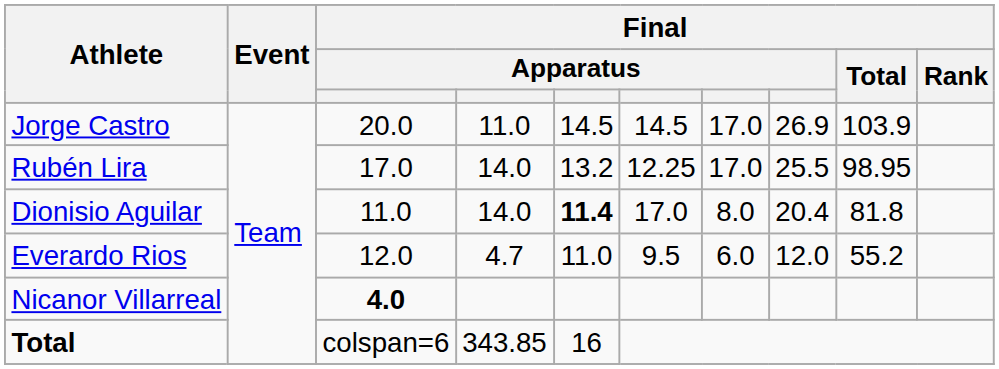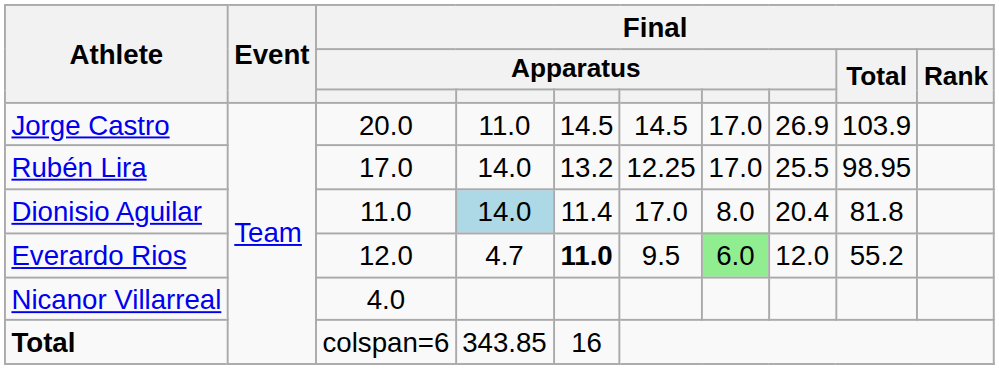(504, 212) no background -> (504, 212) lightblue background
(587, 212) bold -> (587, 212) normal
(587, 256) normal -> (587, 256) bold
(735, 256) no background -> (735, 256) lightgreen background
(386, 299) bold -> (386, 299) normal
